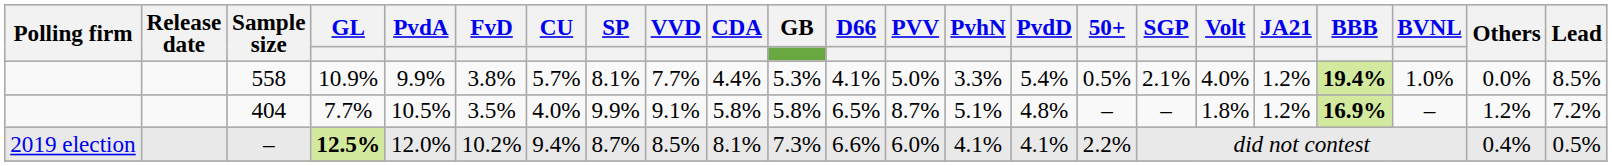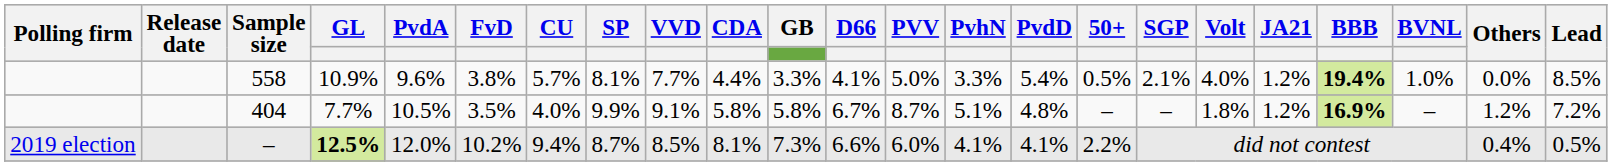(421, 78) 9.9% -> (421, 78) 9.6%
(797, 78) 5.3% -> (797, 78) 3.3%
(856, 111) 6.5% -> (856, 111) 6.7%
